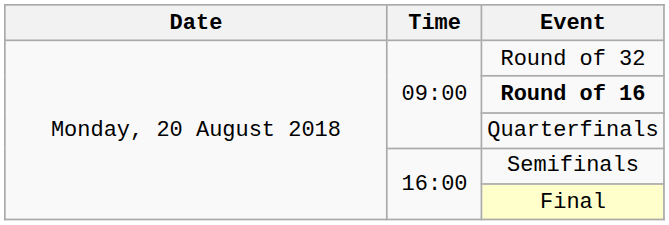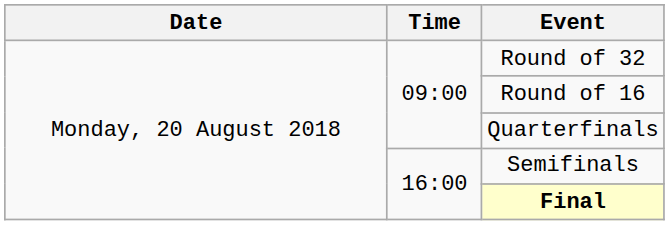(573, 94) bold -> (573, 94) normal
(573, 202) normal -> (573, 202) bold
